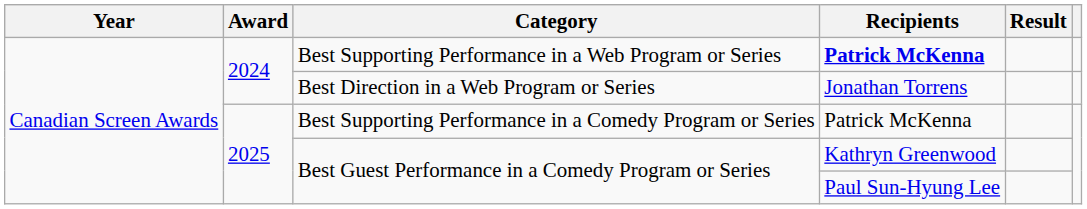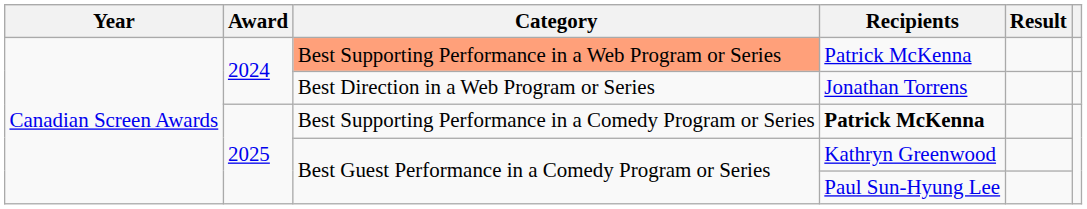(539, 54) no background -> (539, 54) lightsalmon background
(904, 54) bold -> (898, 54) normal
(898, 120) normal -> (904, 120) bold
